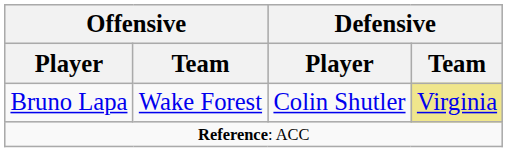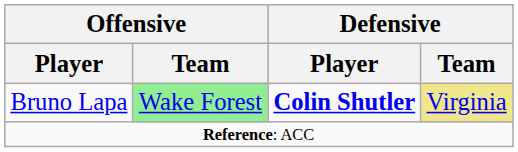(200, 102) no background -> (200, 102) lightgreen background
(339, 102) normal -> (344, 102) bold
